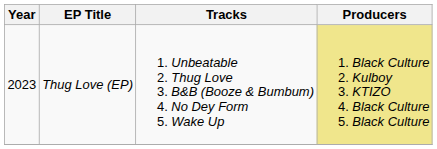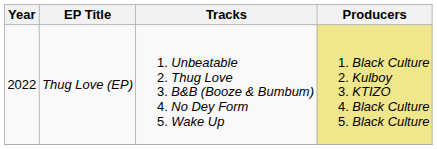(22, 84) 2023 -> (22, 84) 2022
